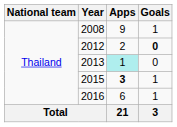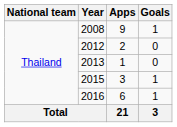(155, 46) bold -> (155, 46) normal
(122, 63) paleturquoise background -> (122, 63) no background
(122, 79) bold -> (122, 79) normal
